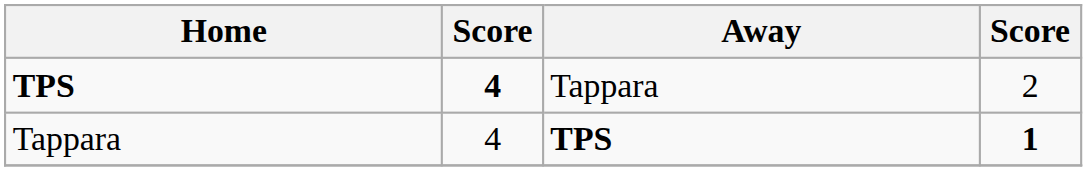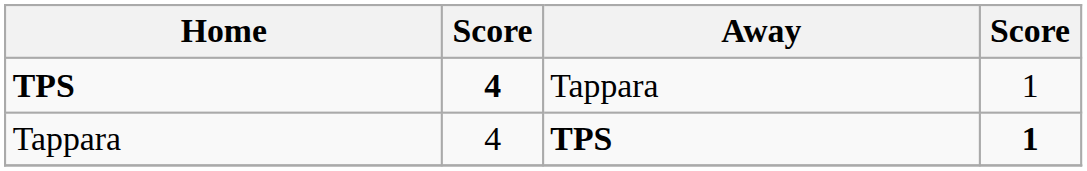(1030, 84) 2 -> (1030, 84) 1
